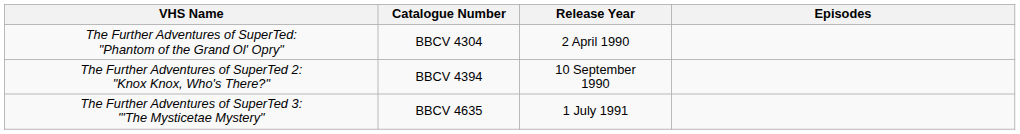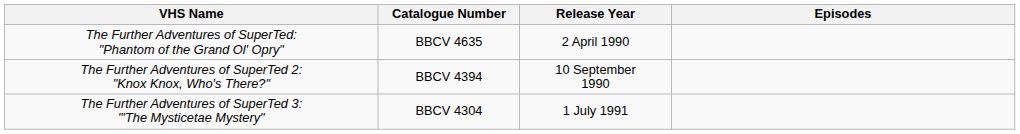(449, 42) BBCV 4304 -> (449, 42) BBCV 4635
(449, 111) BBCV 4635 -> (449, 111) BBCV 4304
